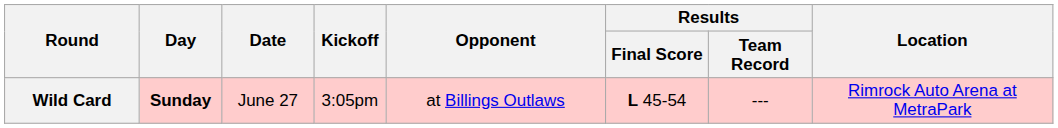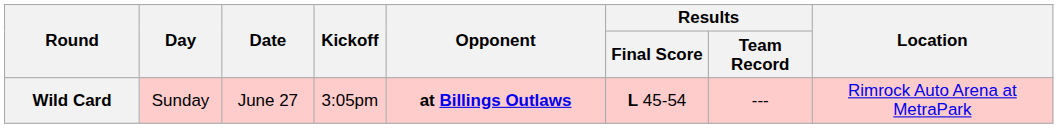(181, 100) bold -> (181, 100) normal
(496, 100) normal -> (496, 100) bold
